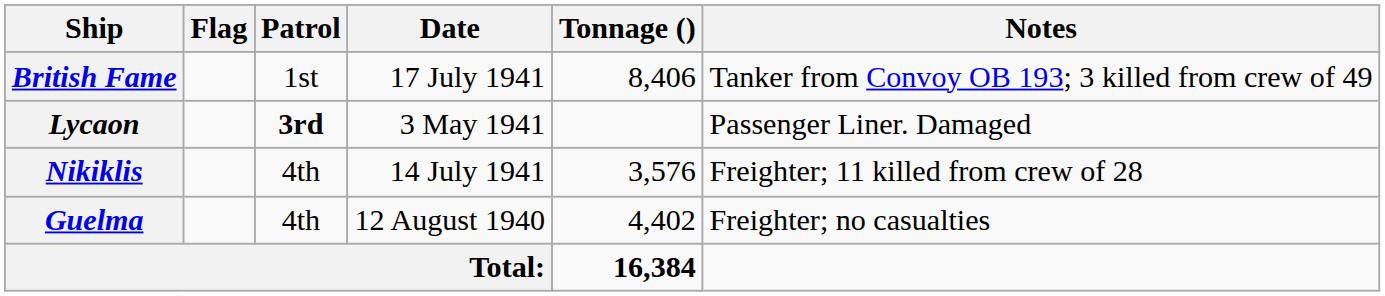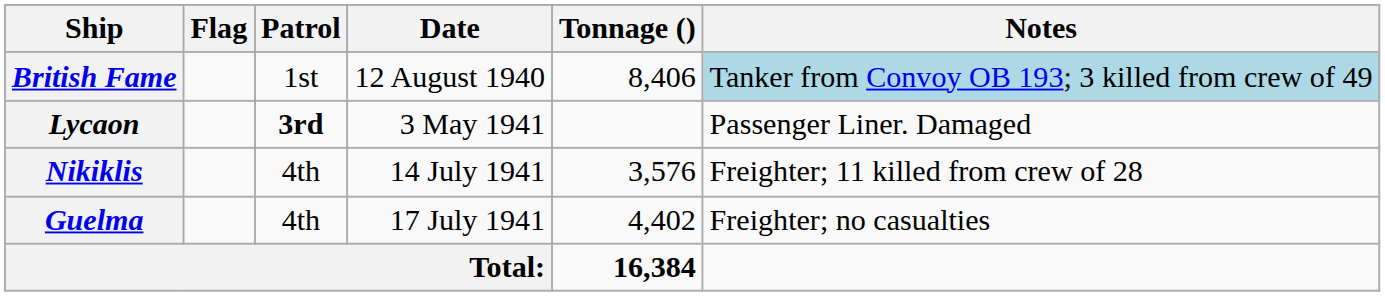(467, 76) 17 July 1941 -> (450, 76) 12 August 1940
(1041, 76) no background -> (1041, 76) lightblue background
(450, 219) 12 August 1940 -> (467, 219) 17 July 1941
